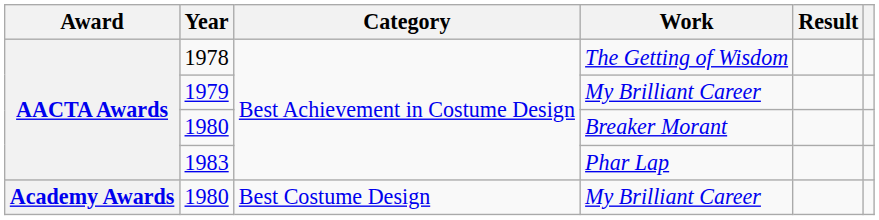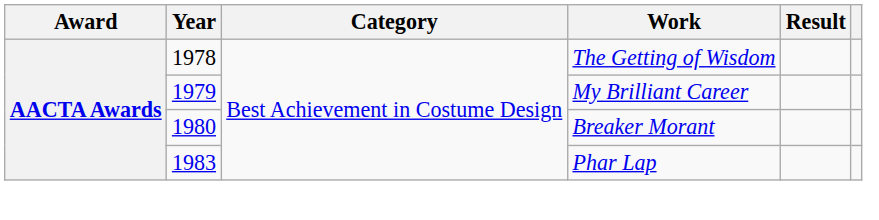- row: (207, 197)
